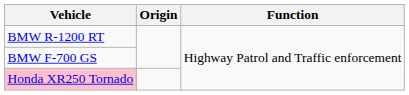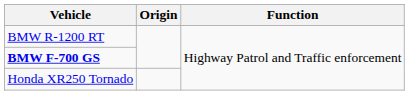(52, 57) normal -> (54, 57) bold
(70, 79) pink background -> (70, 79) no background
